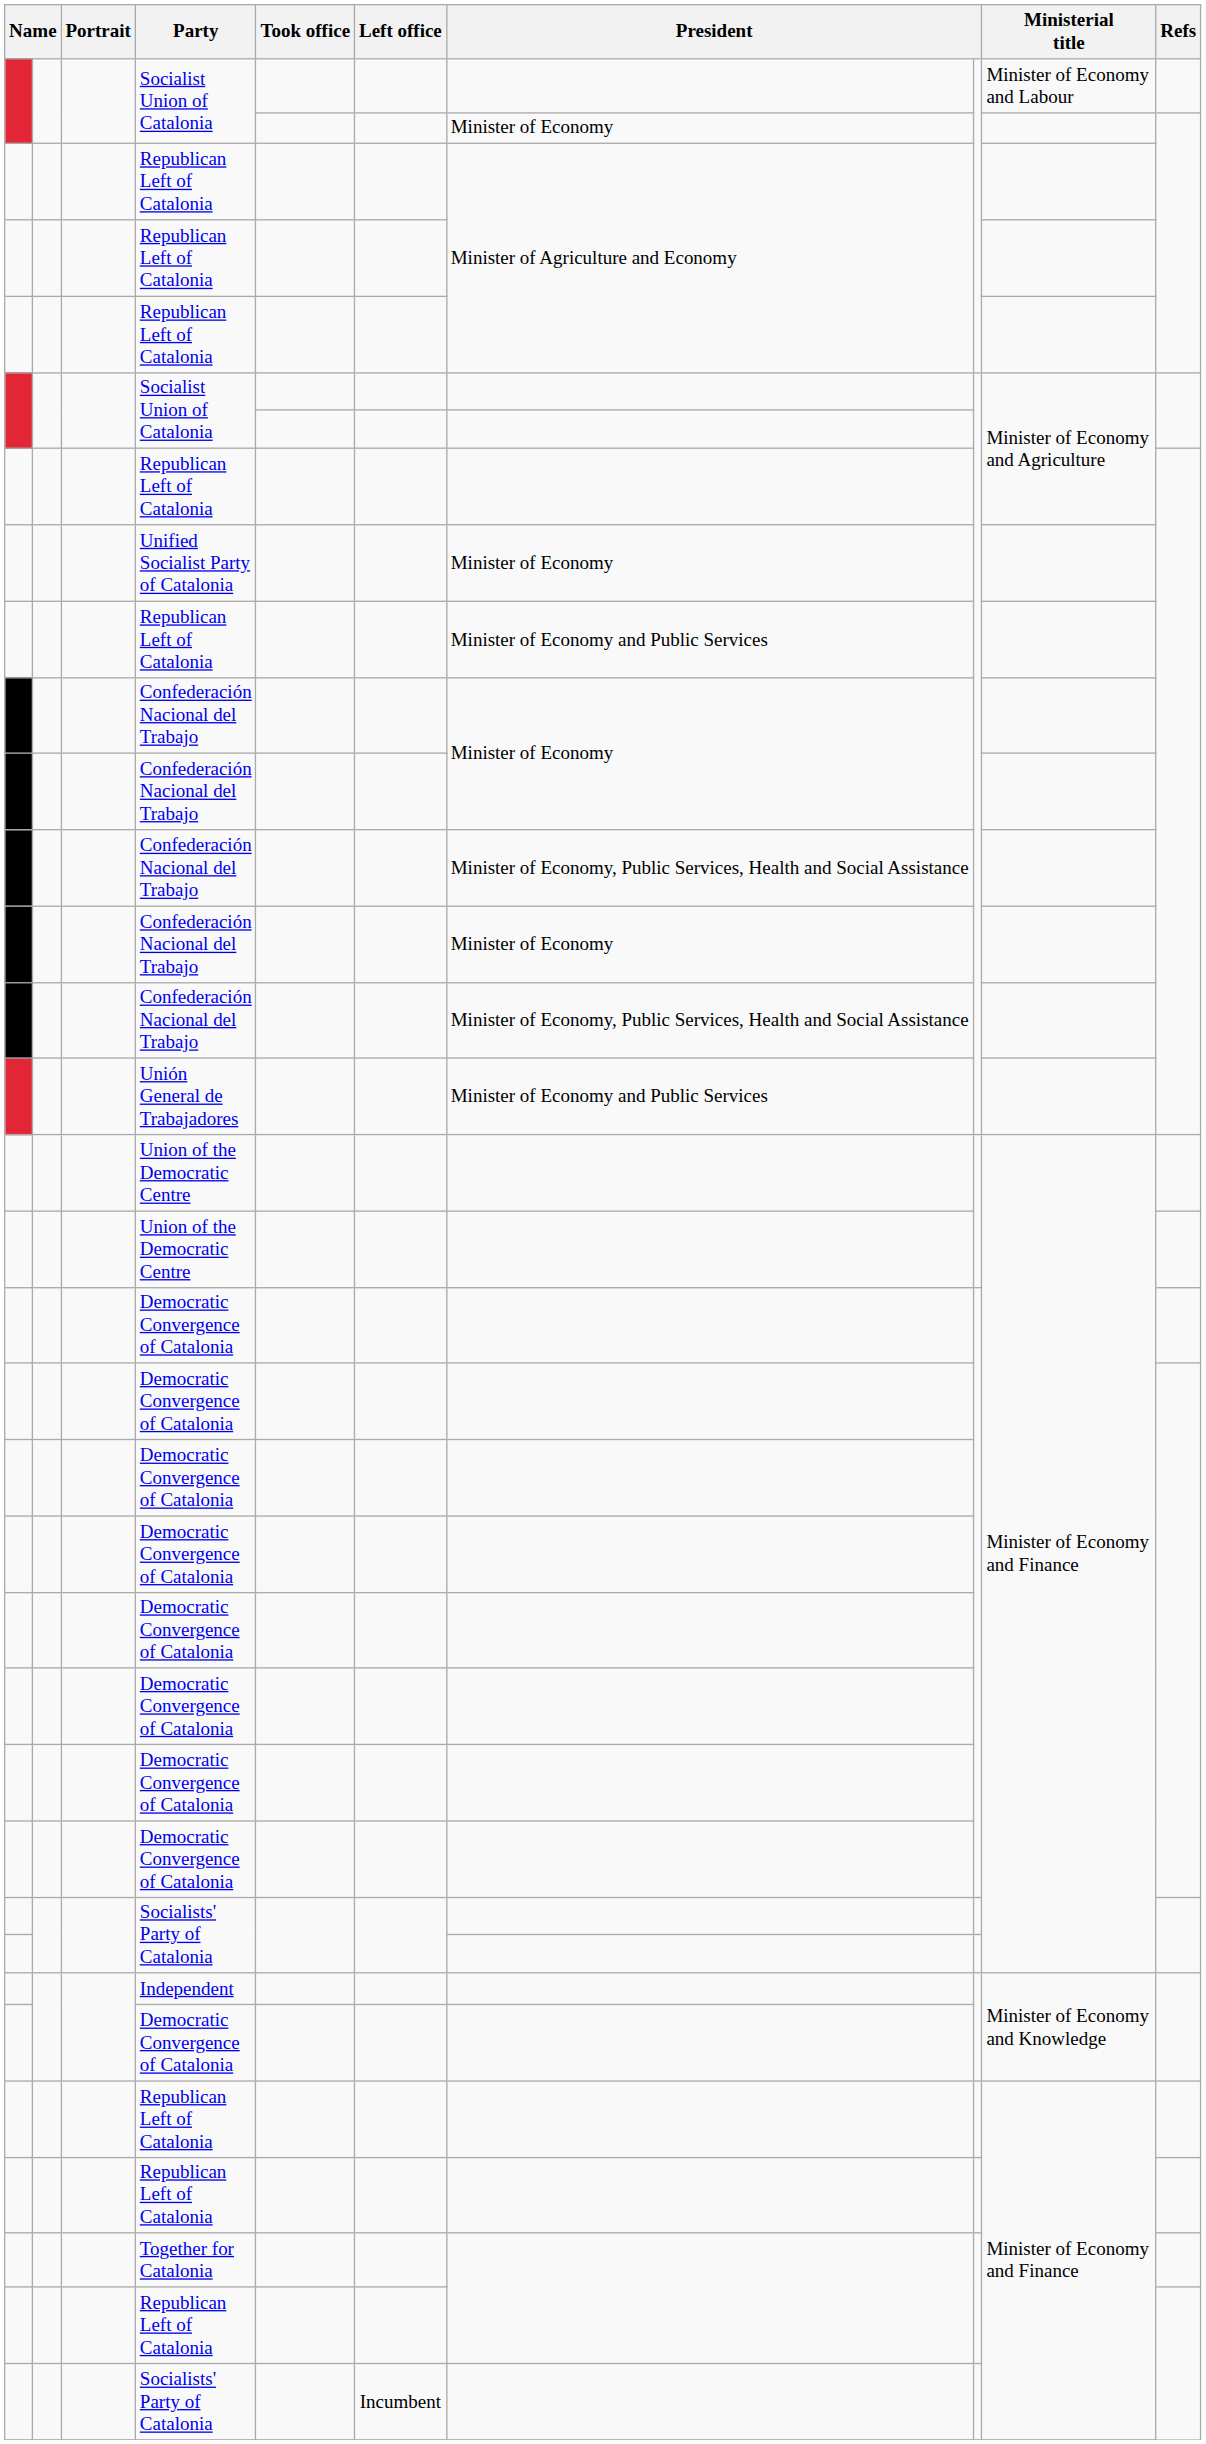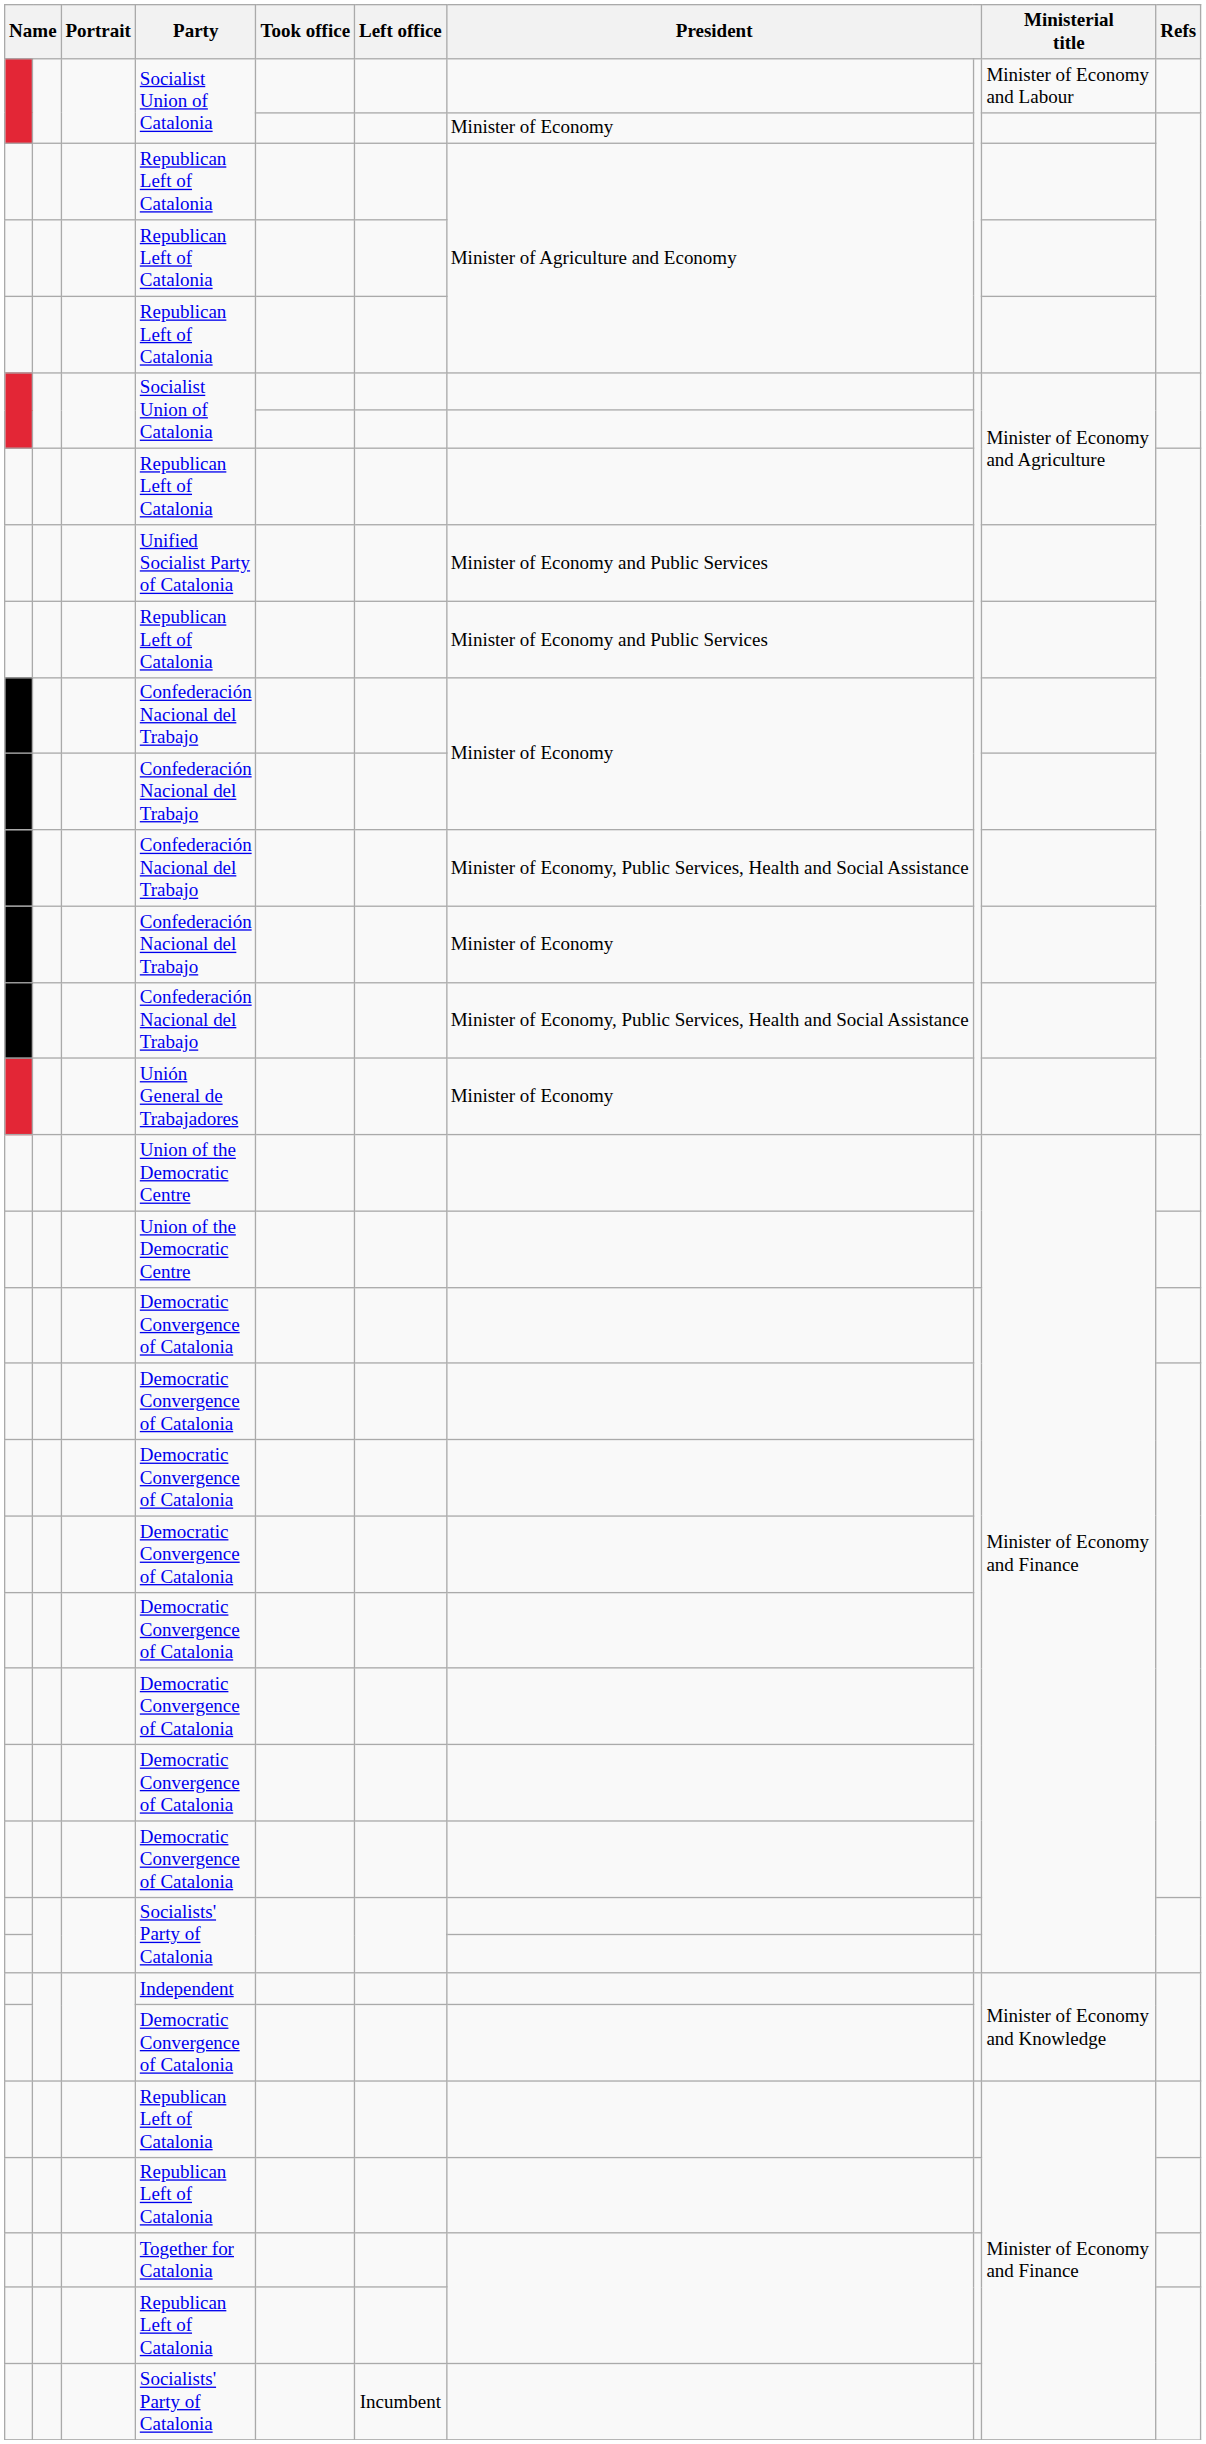(532, 563) Minister of Economy -> (609, 563) Minister of Economy and Public Services
(609, 1096) Minister of Economy and Public Services -> (532, 1096) Minister of Economy
